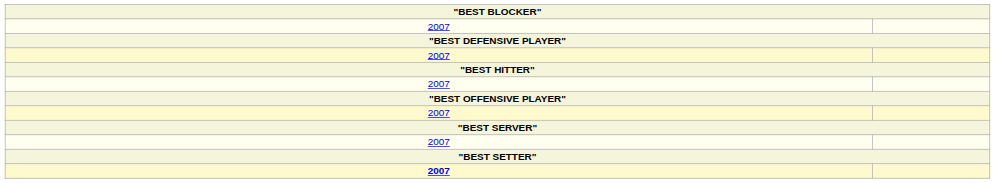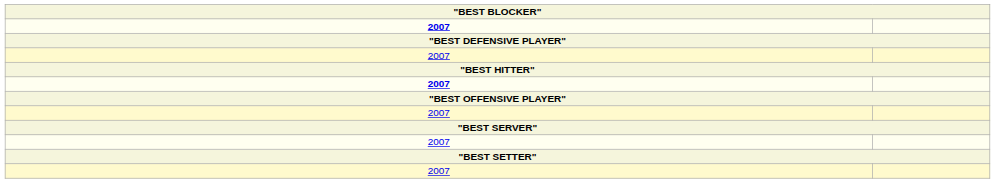(439, 26) normal -> (439, 26) bold
(439, 84) normal -> (439, 84) bold
(439, 171) bold -> (439, 171) normal
